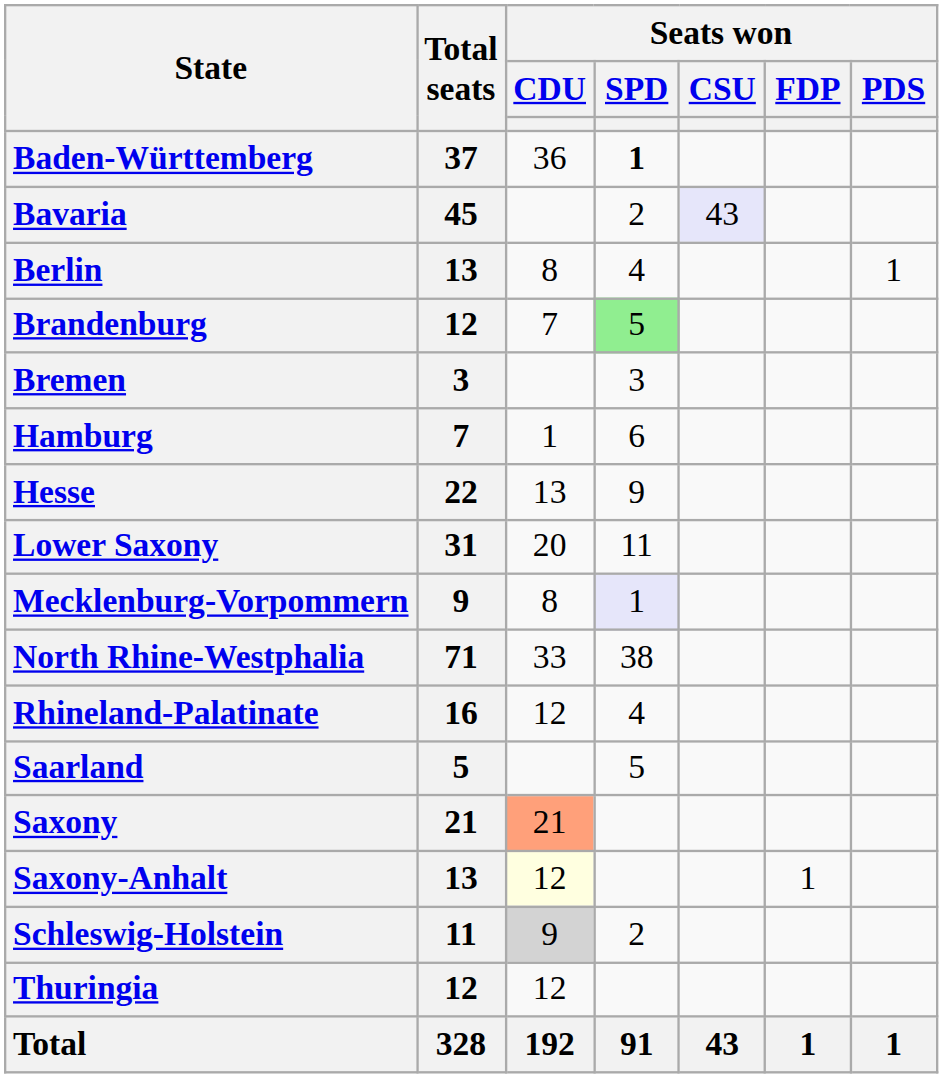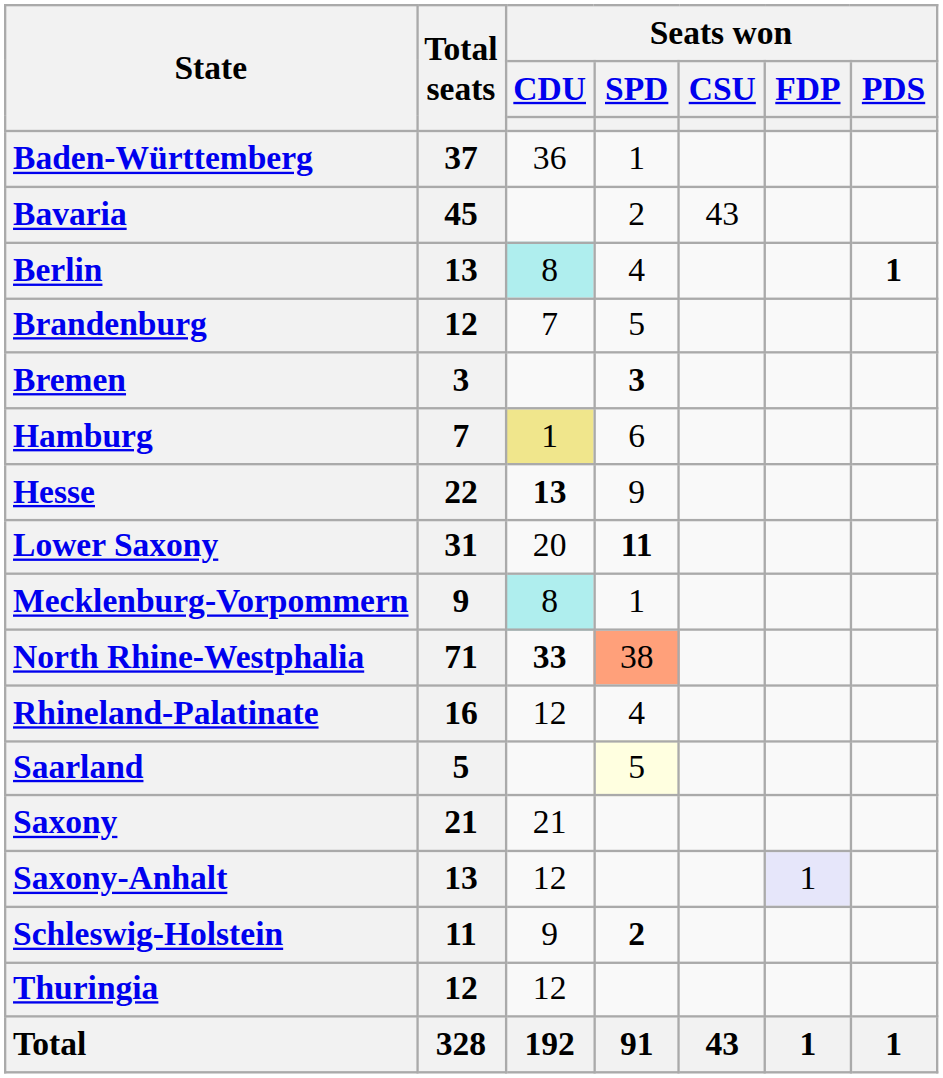(637, 158) bold -> (637, 158) normal
(722, 214) lavender background -> (722, 214) no background
(550, 269) no background -> (550, 269) paleturquoise background
(894, 269) normal -> (894, 269) bold
(637, 324) lightgreen background -> (637, 324) no background
(637, 380) normal -> (637, 380) bold
(550, 435) no background -> (550, 435) khaki background
(550, 490) normal -> (550, 490) bold
(637, 546) normal -> (637, 546) bold
(550, 601) no background -> (550, 601) paleturquoise background
(637, 601) lavender background -> (637, 601) no background
(550, 656) normal -> (550, 656) bold
(637, 656) no background -> (637, 656) lightsalmon background
(637, 767) no background -> (637, 767) lightyellow background
(550, 823) lightsalmon background -> (550, 823) no background
(550, 878) lightyellow background -> (550, 878) no background
(808, 878) no background -> (808, 878) lavender background
(550, 933) lightgrey background -> (550, 933) no background
(637, 933) normal -> (637, 933) bold
